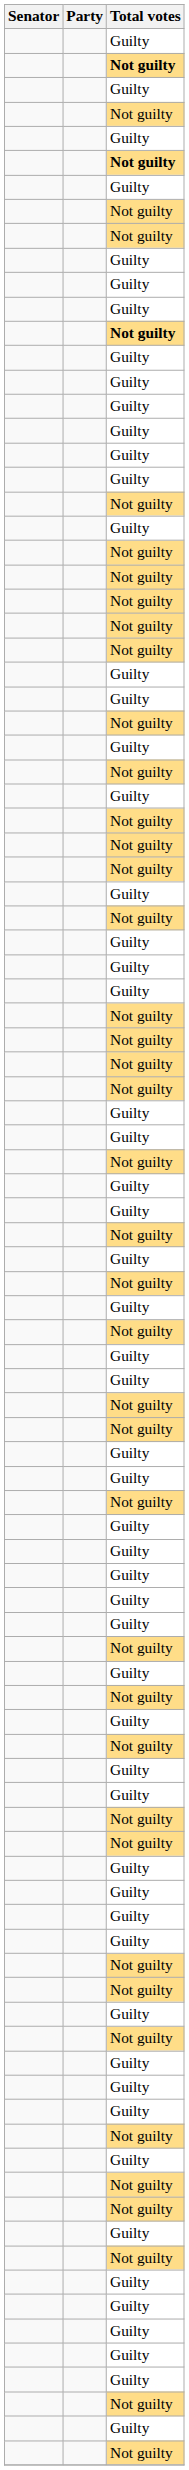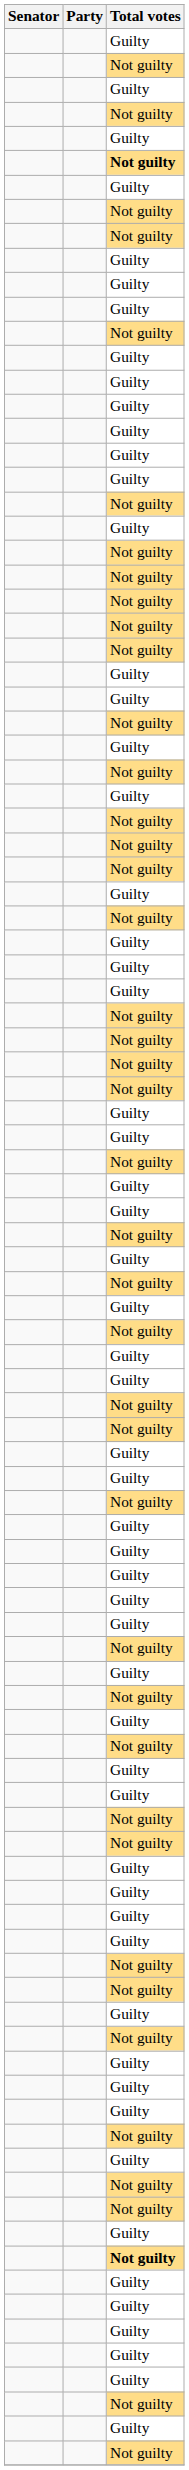(143, 65) bold -> (141, 65) normal
(143, 333) bold -> (141, 333) normal
(141, 2257) normal -> (143, 2257) bold
